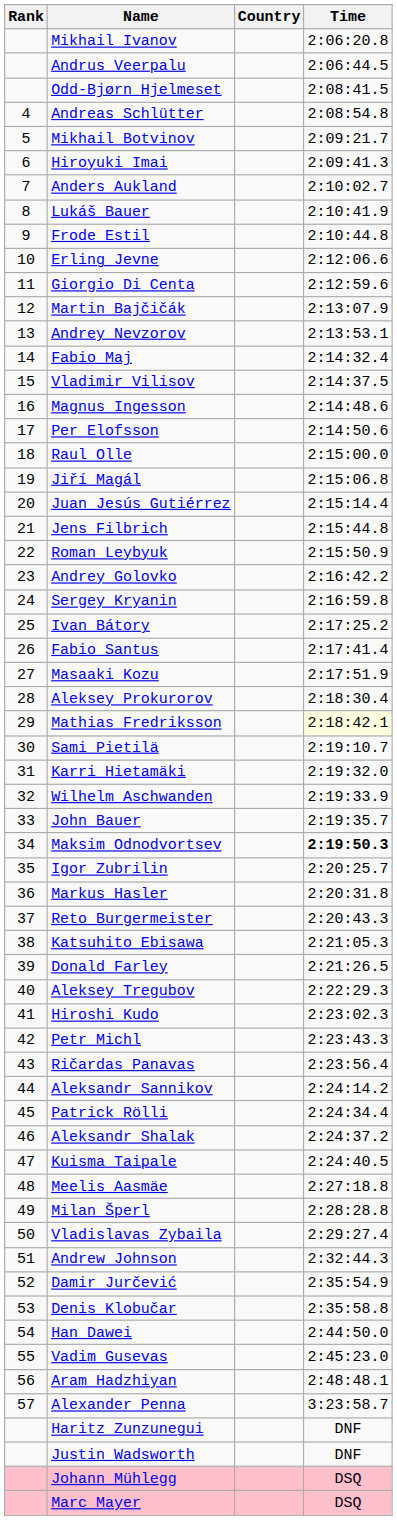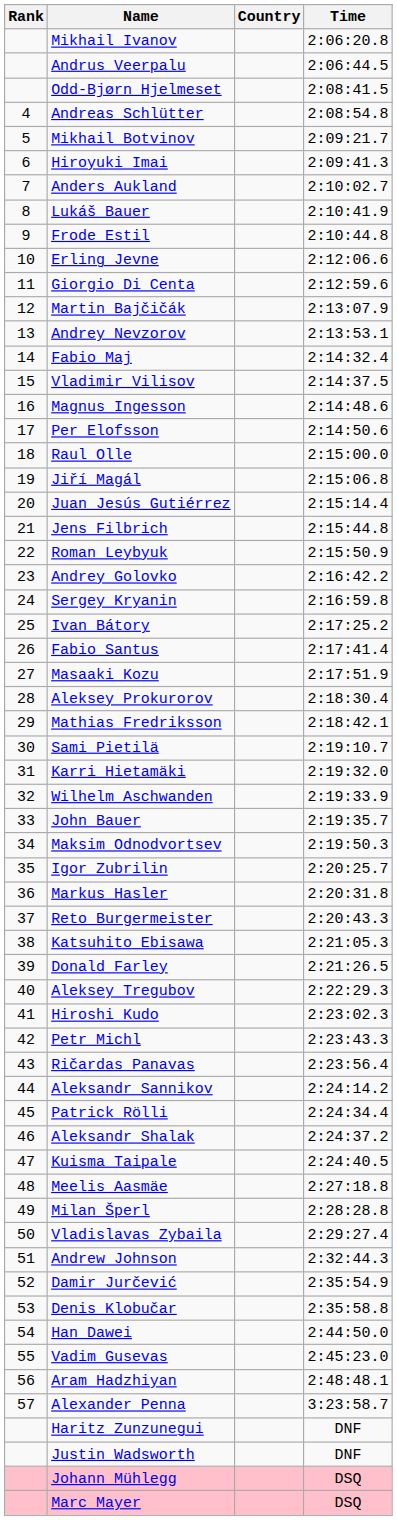(348, 723) lightyellow background -> (348, 723) no background
(348, 845) bold -> (348, 845) normal
